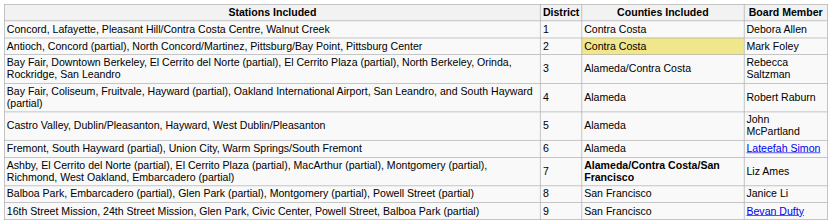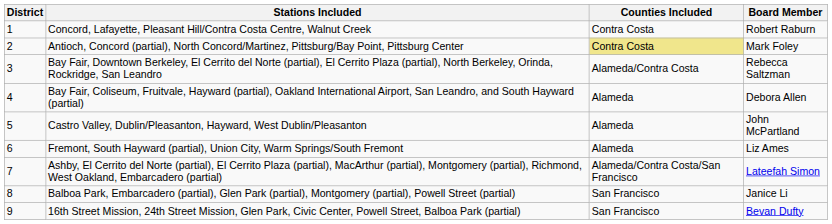columns swapped: (561, 12) <-> (272, 12)
(777, 29) Debora Allen -> (781, 29) Robert Raburn
(781, 97) Robert Raburn -> (776, 97) Debora Allen
(783, 148) Lateefah Simon -> (767, 148) Liz Ames
(652, 171) bold -> (656, 171) normal
(768, 171) Liz Ames -> (783, 171) Lateefah Simon
